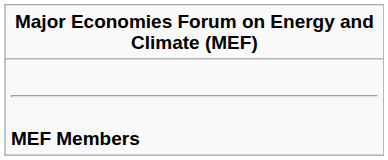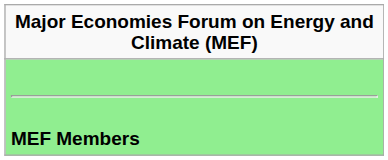(194, 123) no background -> (194, 123) lightgreen background
